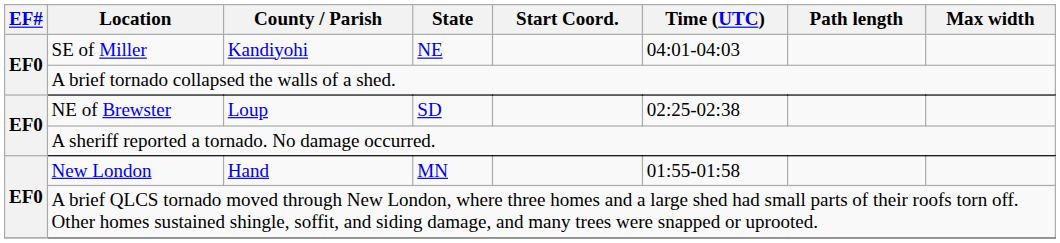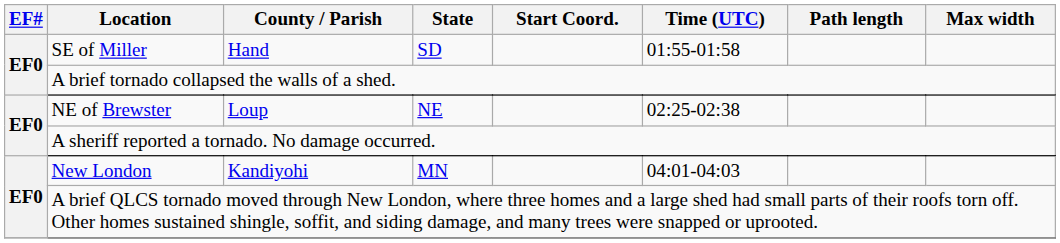(268, 49) Kandiyohi -> (248, 49) Hand
(430, 49) NE -> (429, 49) SD
(693, 49) 04:01-04:03 -> (693, 49) 01:55-01:58
(429, 110) SD -> (430, 110) NE
(248, 170) Hand -> (268, 170) Kandiyohi
(693, 170) 01:55-01:58 -> (693, 170) 04:01-04:03
